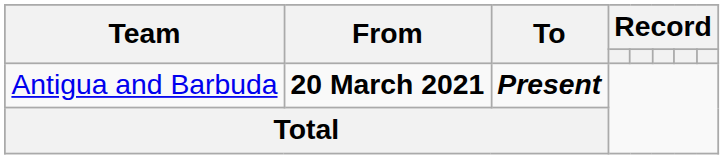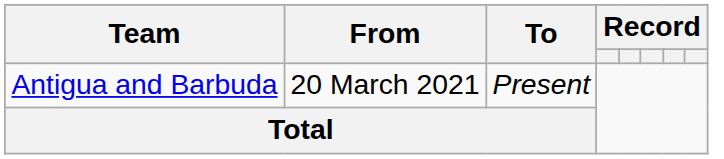(387, 84) bold -> (385, 84) normal
(549, 84) bold -> (541, 84) normal
